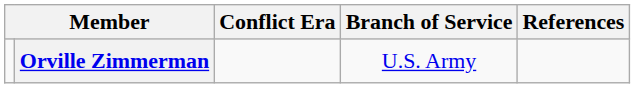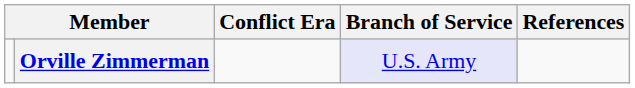(429, 61) no background -> (429, 61) lavender background
